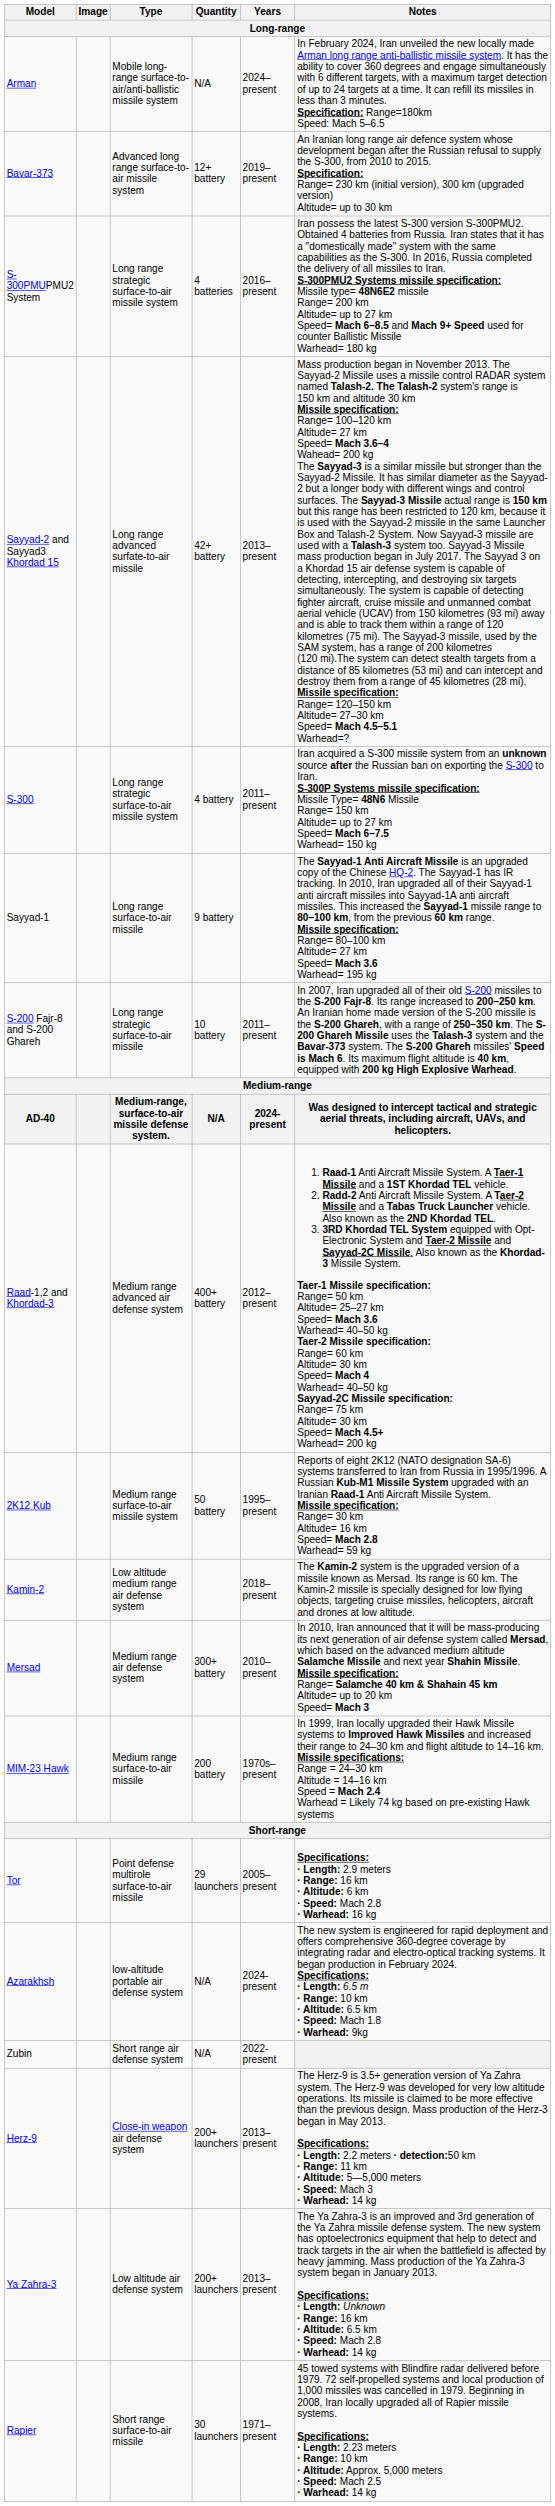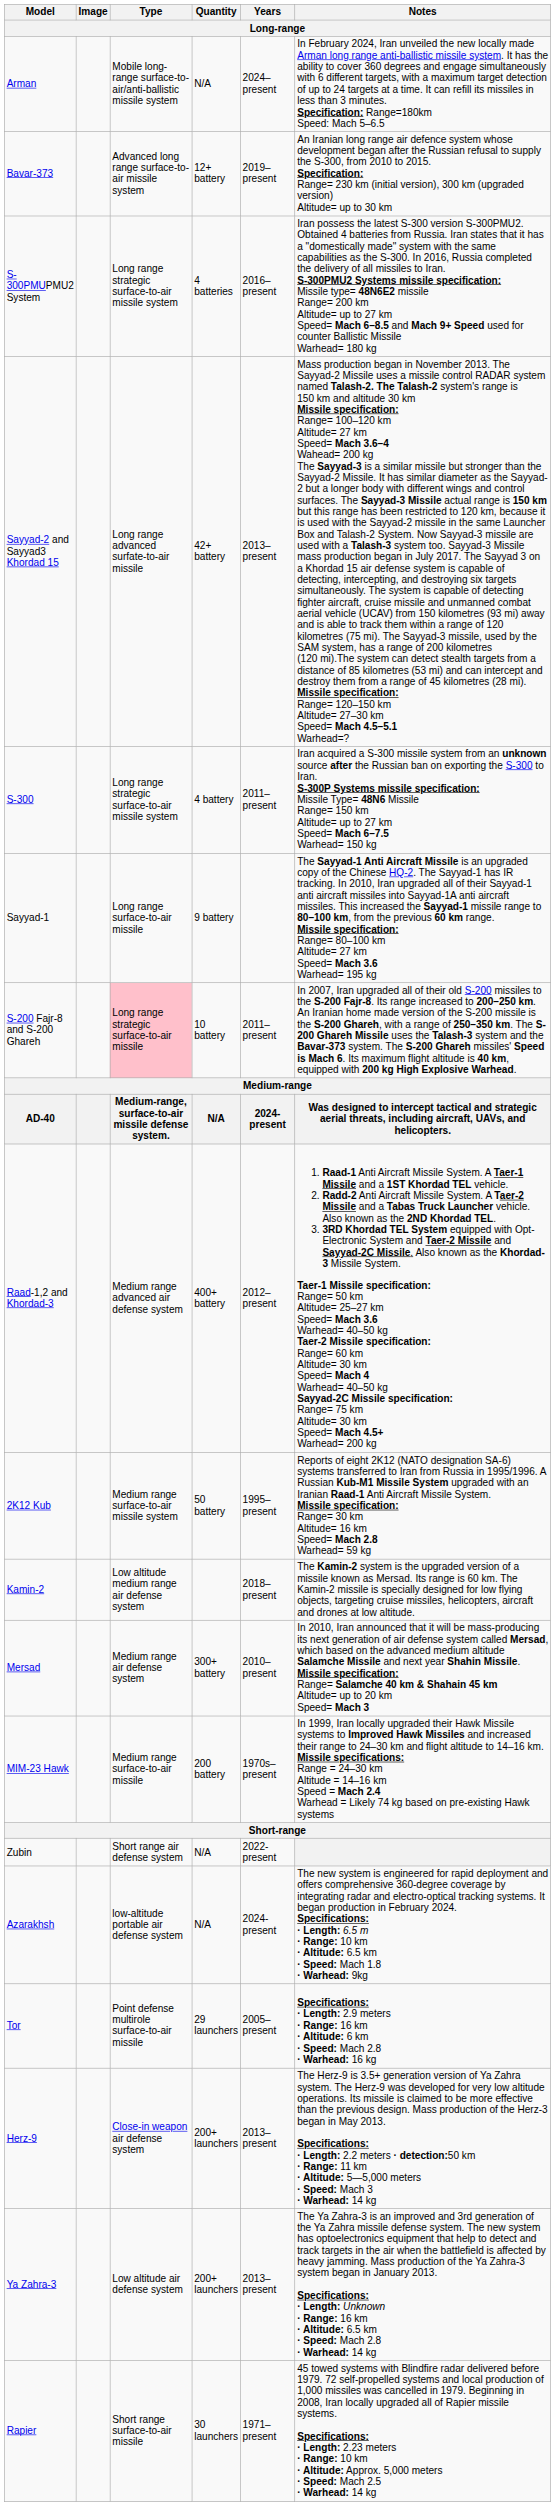(142, 1030) no background -> (142, 1030) pink background
rows swapped: (19, 2054) <-> (14, 1880)
